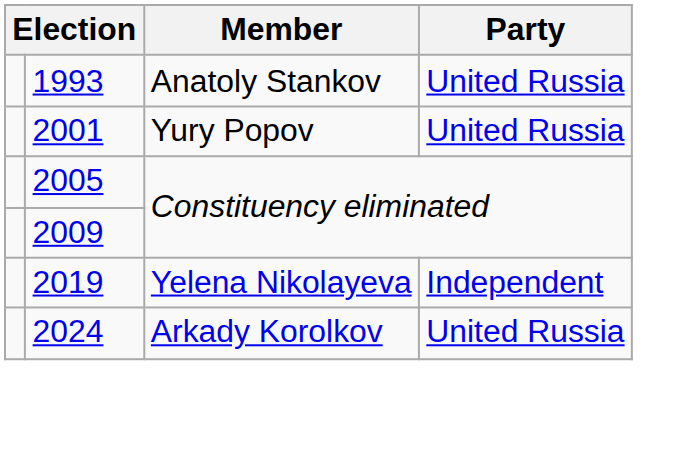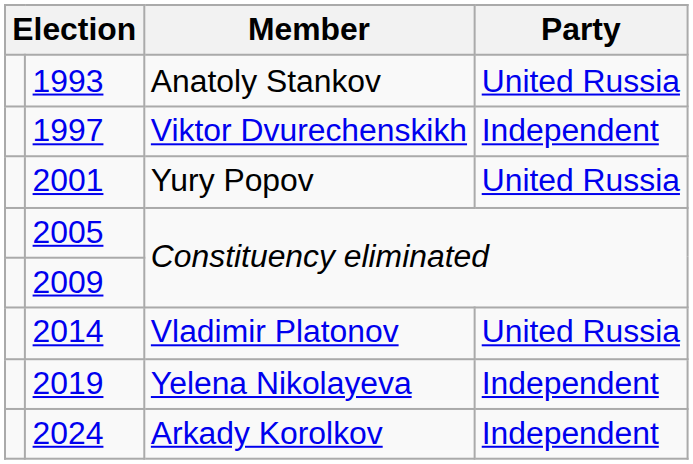+ row: (68, 130)
+ row: (68, 332)
(525, 332) United Russia -> (570, 433) Independent
